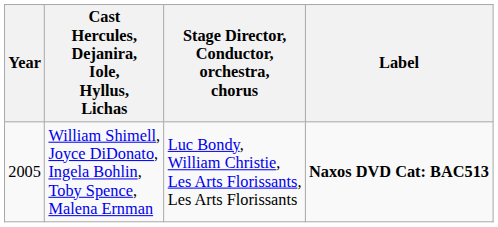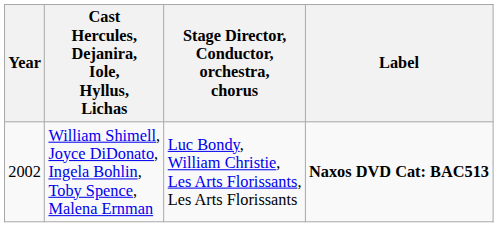(25, 171) 2005 -> (25, 171) 2002
